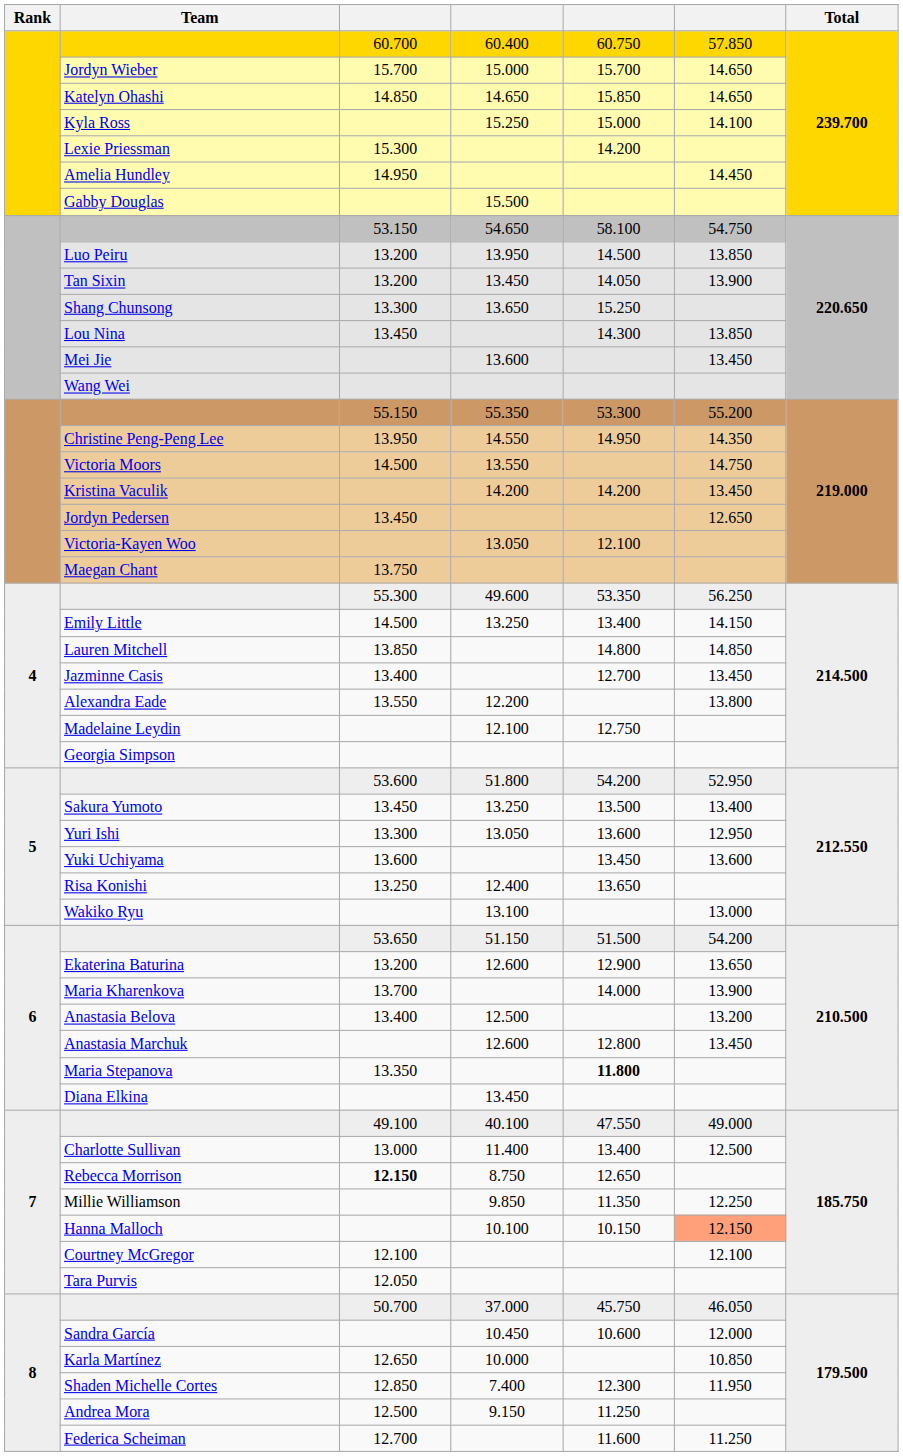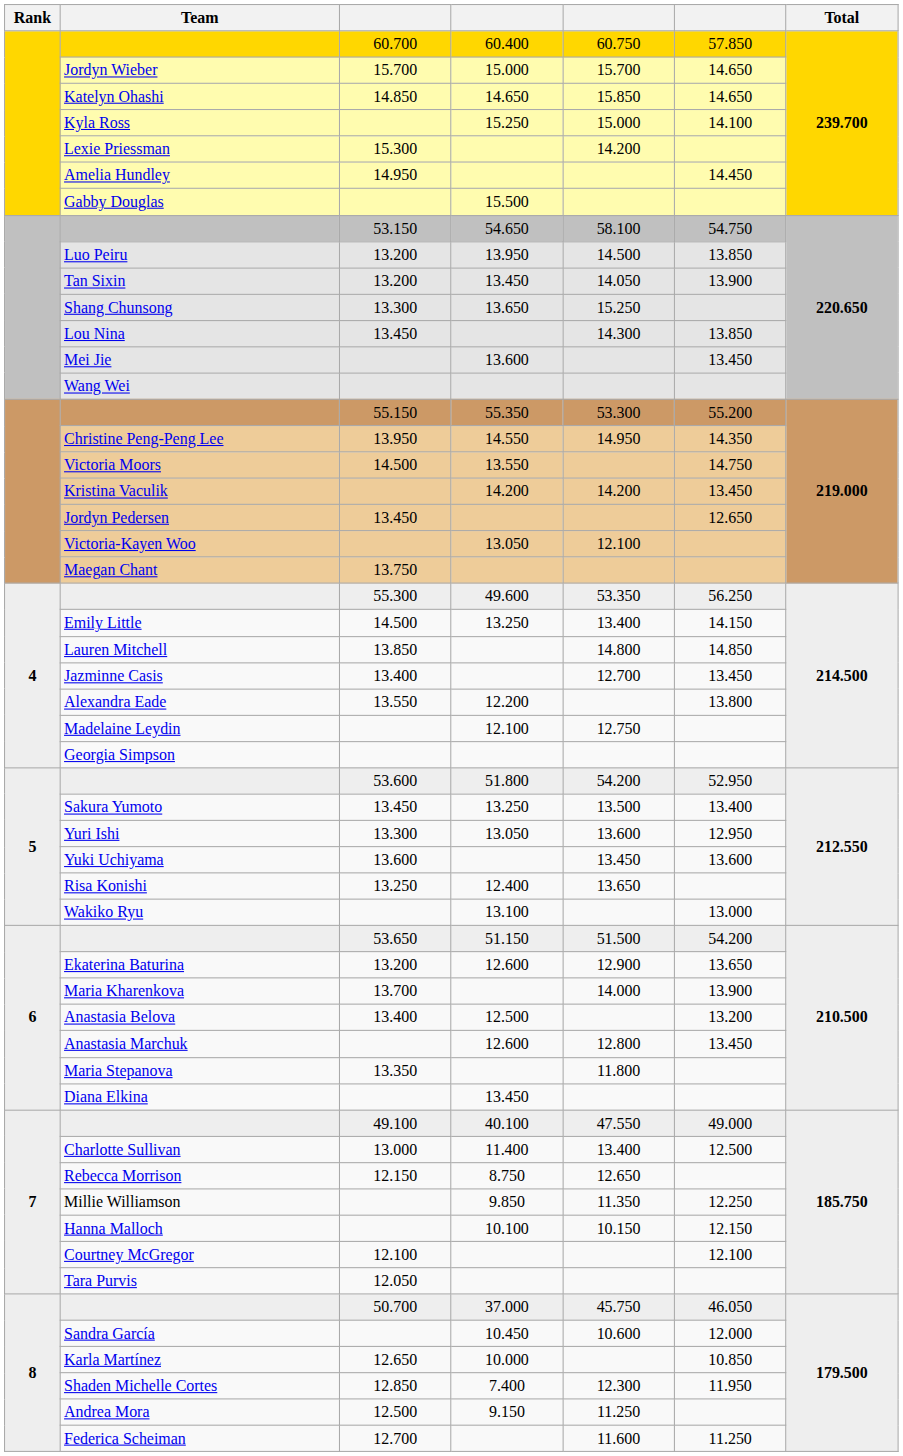(619, 1070) bold -> (619, 1070) normal
(395, 1175) bold -> (395, 1175) normal
(730, 1228) lightsalmon background -> (730, 1228) no background
